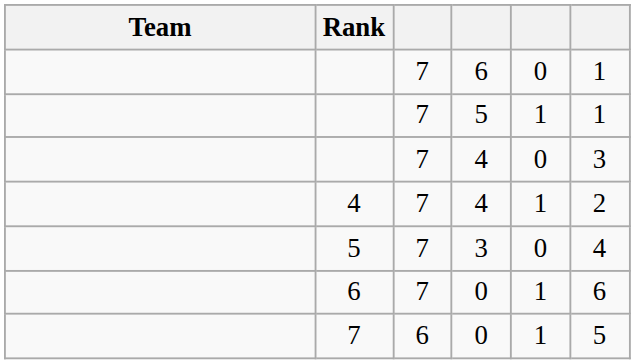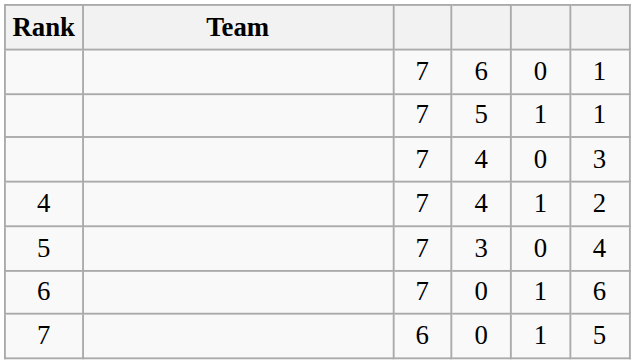columns swapped: (354, 26) <-> (160, 26)
